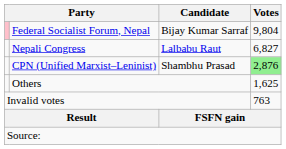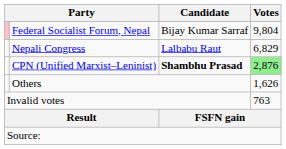(266, 48) 6,827 -> (266, 48) 6,829
(198, 65) normal -> (202, 65) bold
(266, 83) 1,625 -> (266, 83) 1,626
